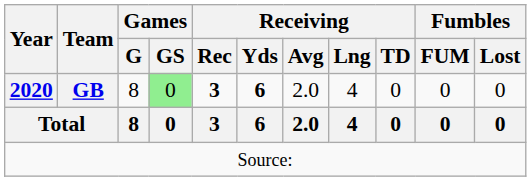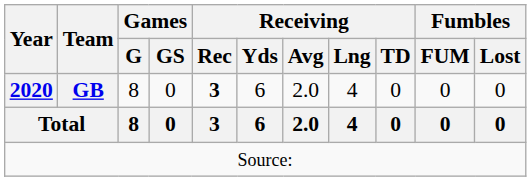(170, 90) lightgreen background -> (170, 90) no background
(260, 90) bold -> (260, 90) normal
